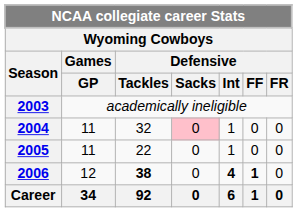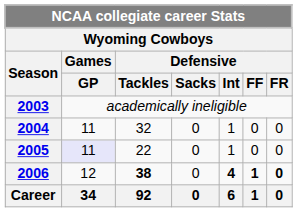(196, 129) pink background -> (196, 129) no background
(88, 151) no background -> (88, 151) lavender background
(279, 173) normal -> (279, 173) bold
